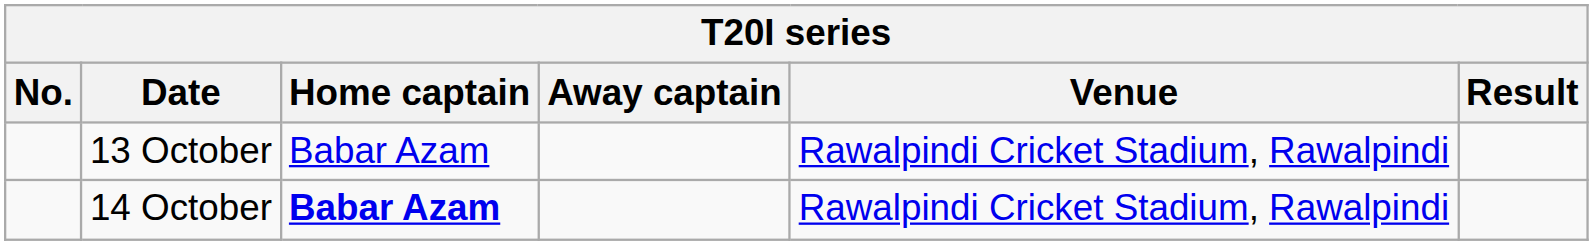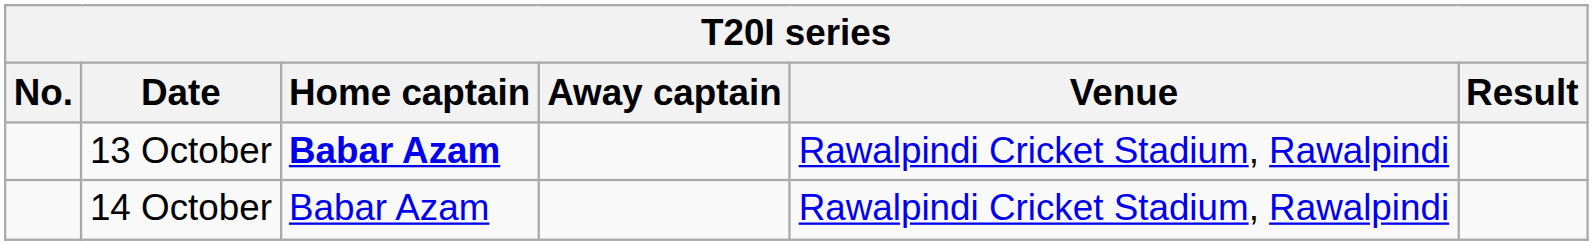(389, 150) normal -> (395, 150) bold
(395, 208) bold -> (389, 208) normal
